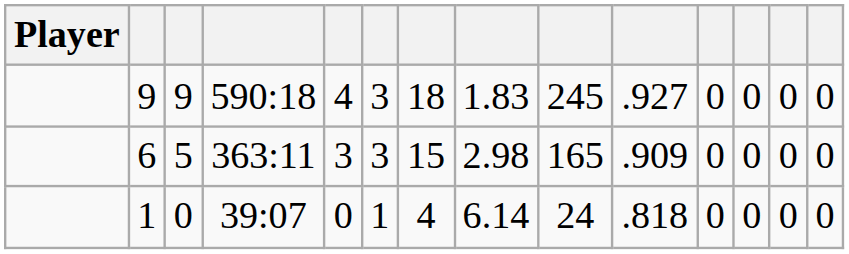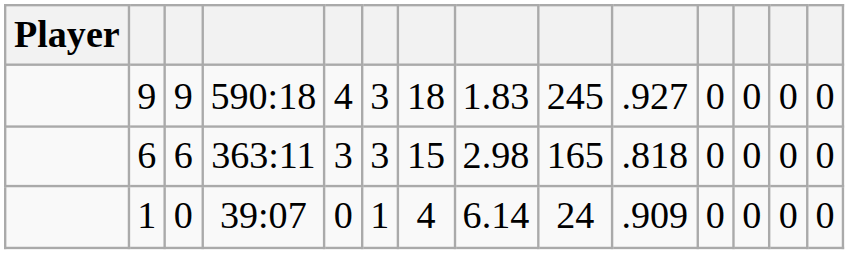(183, 155) 5 -> (183, 155) 6
(655, 155) .909 -> (655, 155) .818
(655, 215) .818 -> (655, 215) .909
